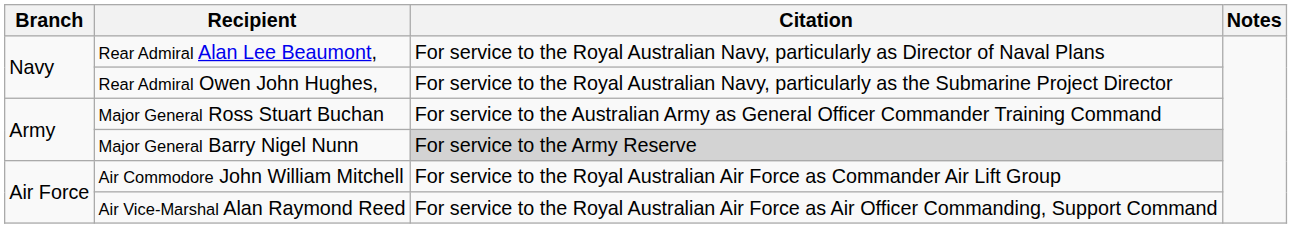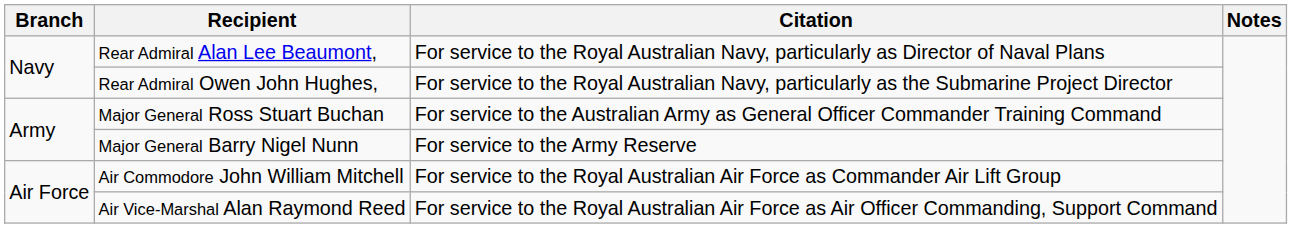(556, 146) lightgrey background -> (556, 146) no background
